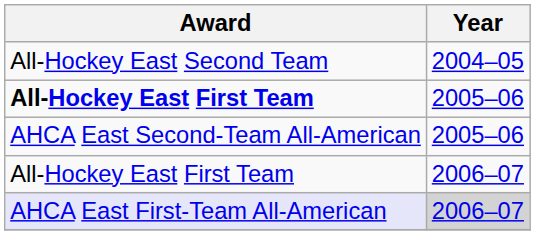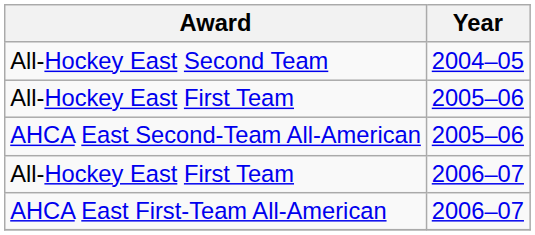(162, 98) bold -> (152, 98) normal
(198, 211) lavender background -> (198, 211) no background
(478, 211) lightgrey background -> (478, 211) no background
